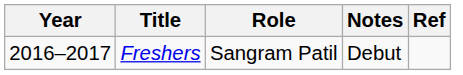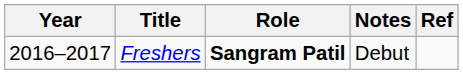(274, 52) normal -> (278, 52) bold
